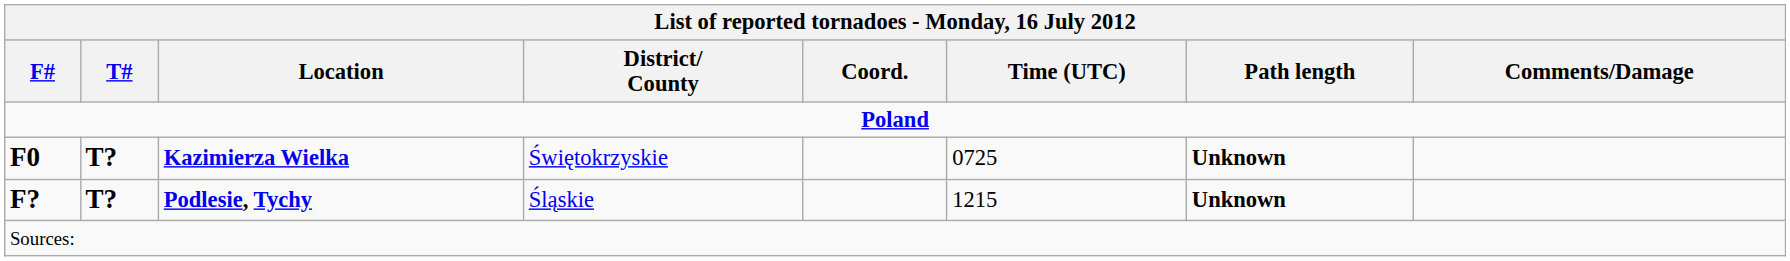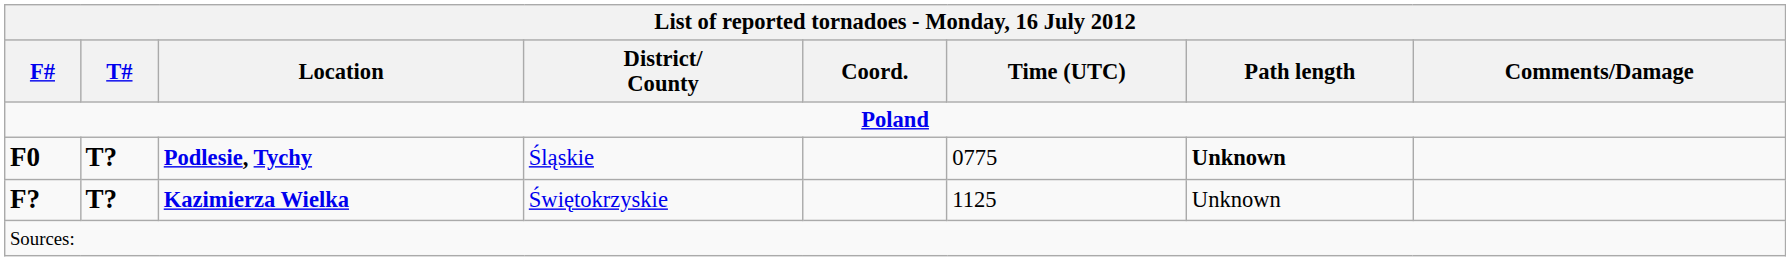(256, 157) Kazimierza Wielka -> (238, 157) Podlesie, Tychy
(598, 157) Świętokrzyskie -> (561, 157) Śląskie
(975, 157) 0725 -> (975, 157) 0775
(238, 199) Podlesie, Tychy -> (256, 199) Kazimierza Wielka
(561, 199) Śląskie -> (598, 199) Świętokrzyskie
(975, 199) 1215 -> (974, 199) 1125
(1239, 199) bold -> (1236, 199) normal
